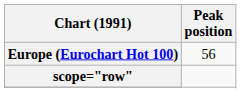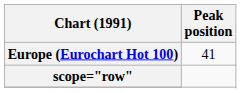(208, 53) 56 -> (208, 53) 41
